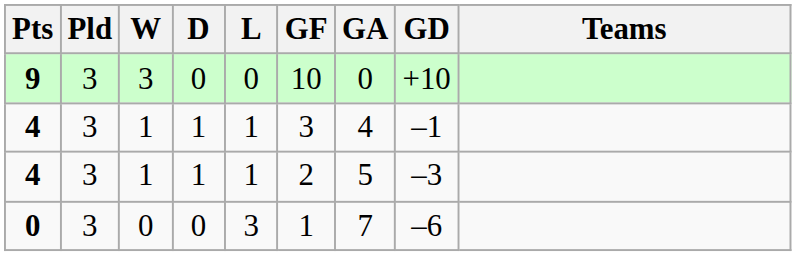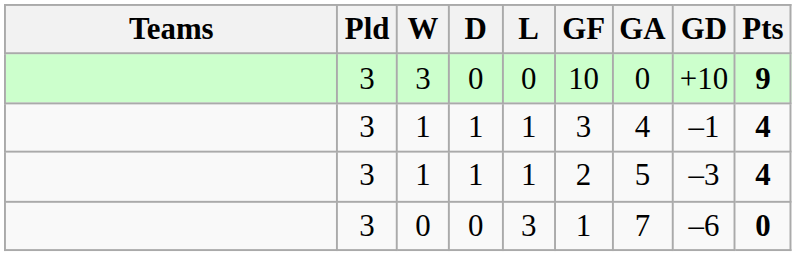columns swapped: (624, 28) <-> (33, 28)
